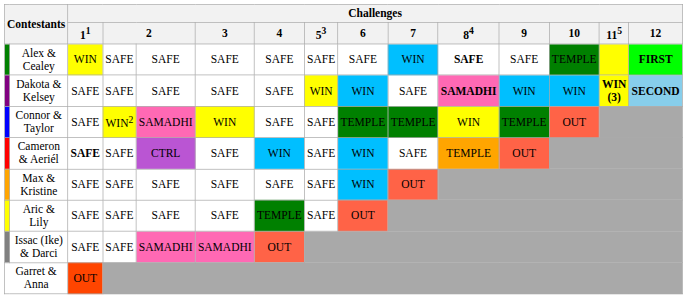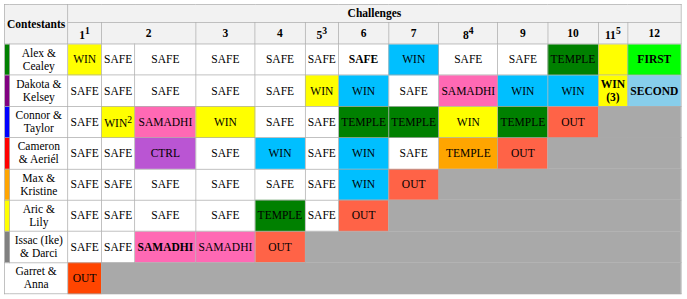(363, 59) normal -> (364, 59) bold
(469, 59) bold -> (468, 59) normal
(469, 91) bold -> (468, 91) normal
(85, 153) bold -> (85, 153) normal
(166, 247) normal -> (165, 247) bold
